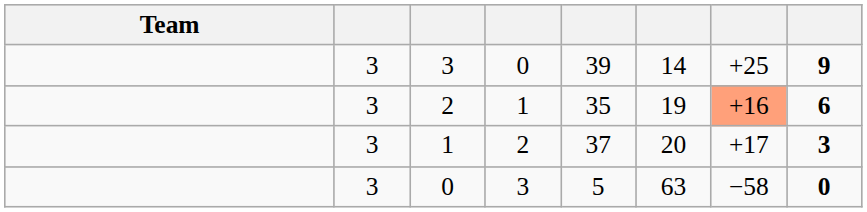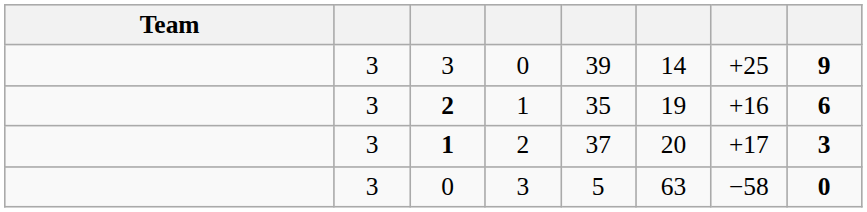(448, 105) normal -> (448, 105) bold
(749, 105) lightsalmon background -> (749, 105) no background
(448, 145) normal -> (448, 145) bold
